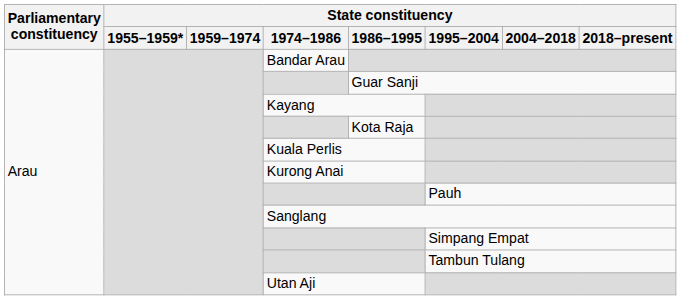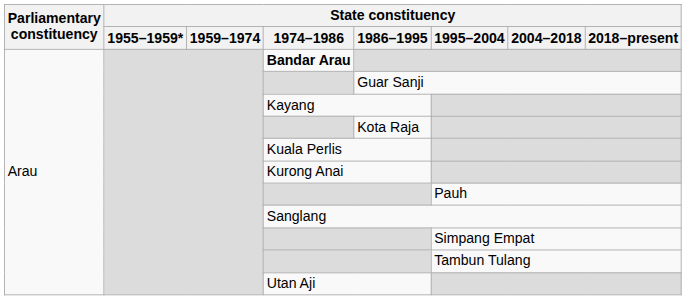(306, 60) normal -> (309, 60) bold
